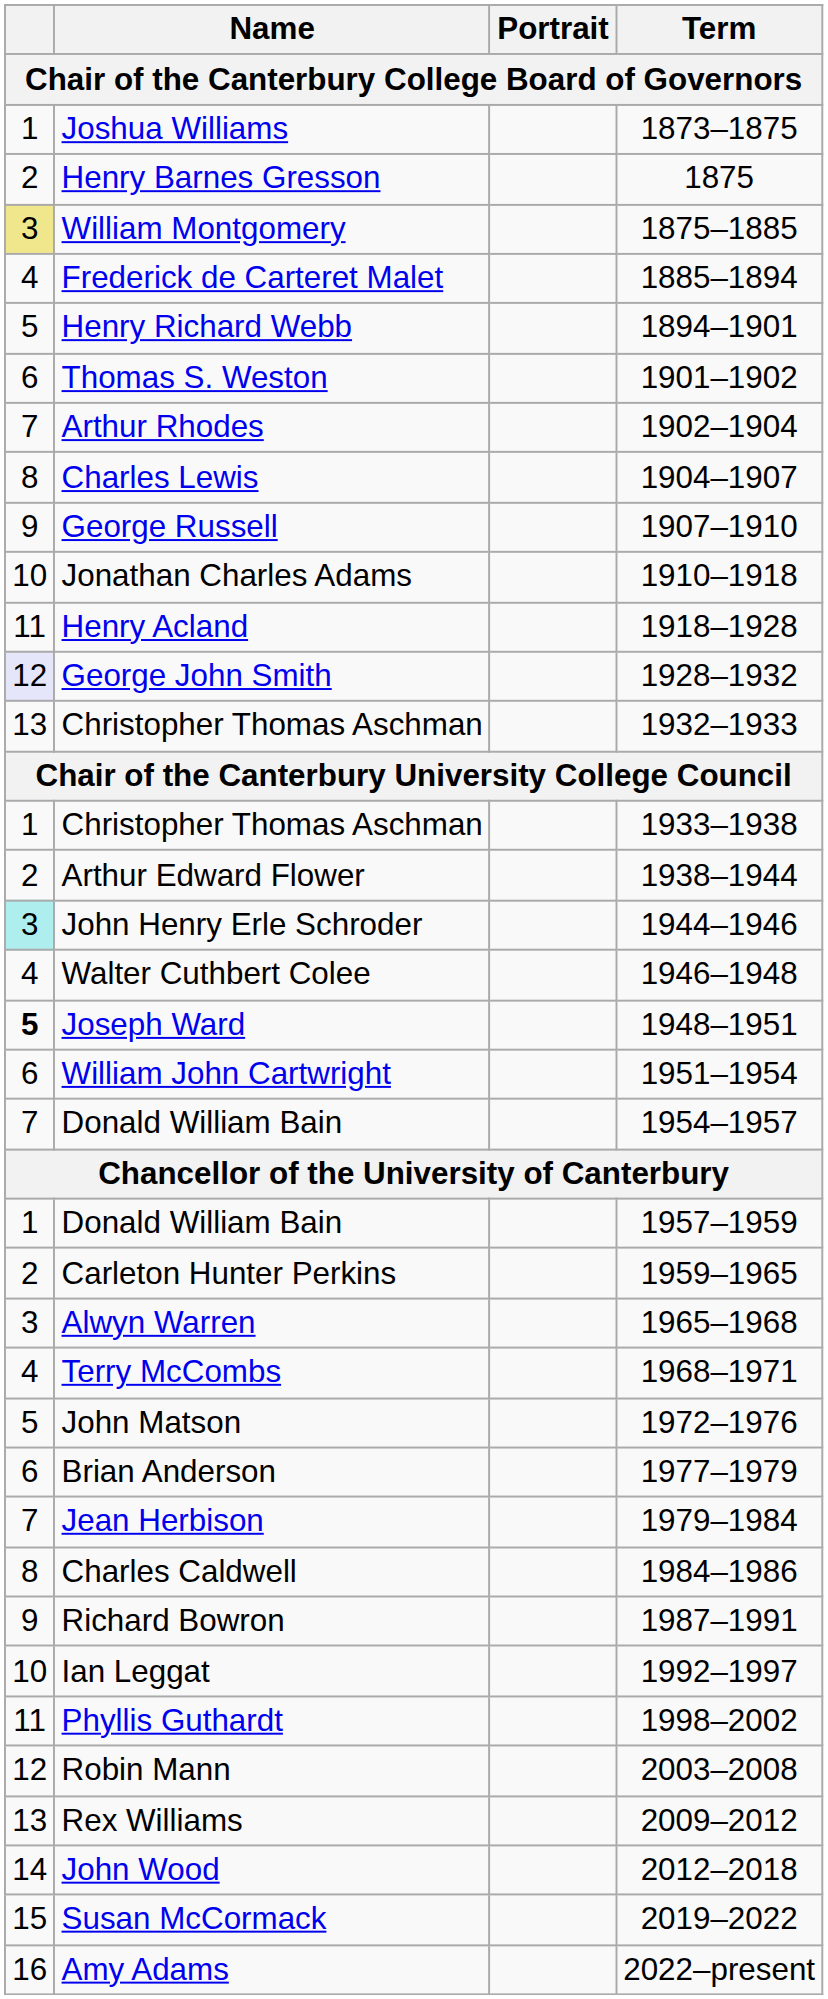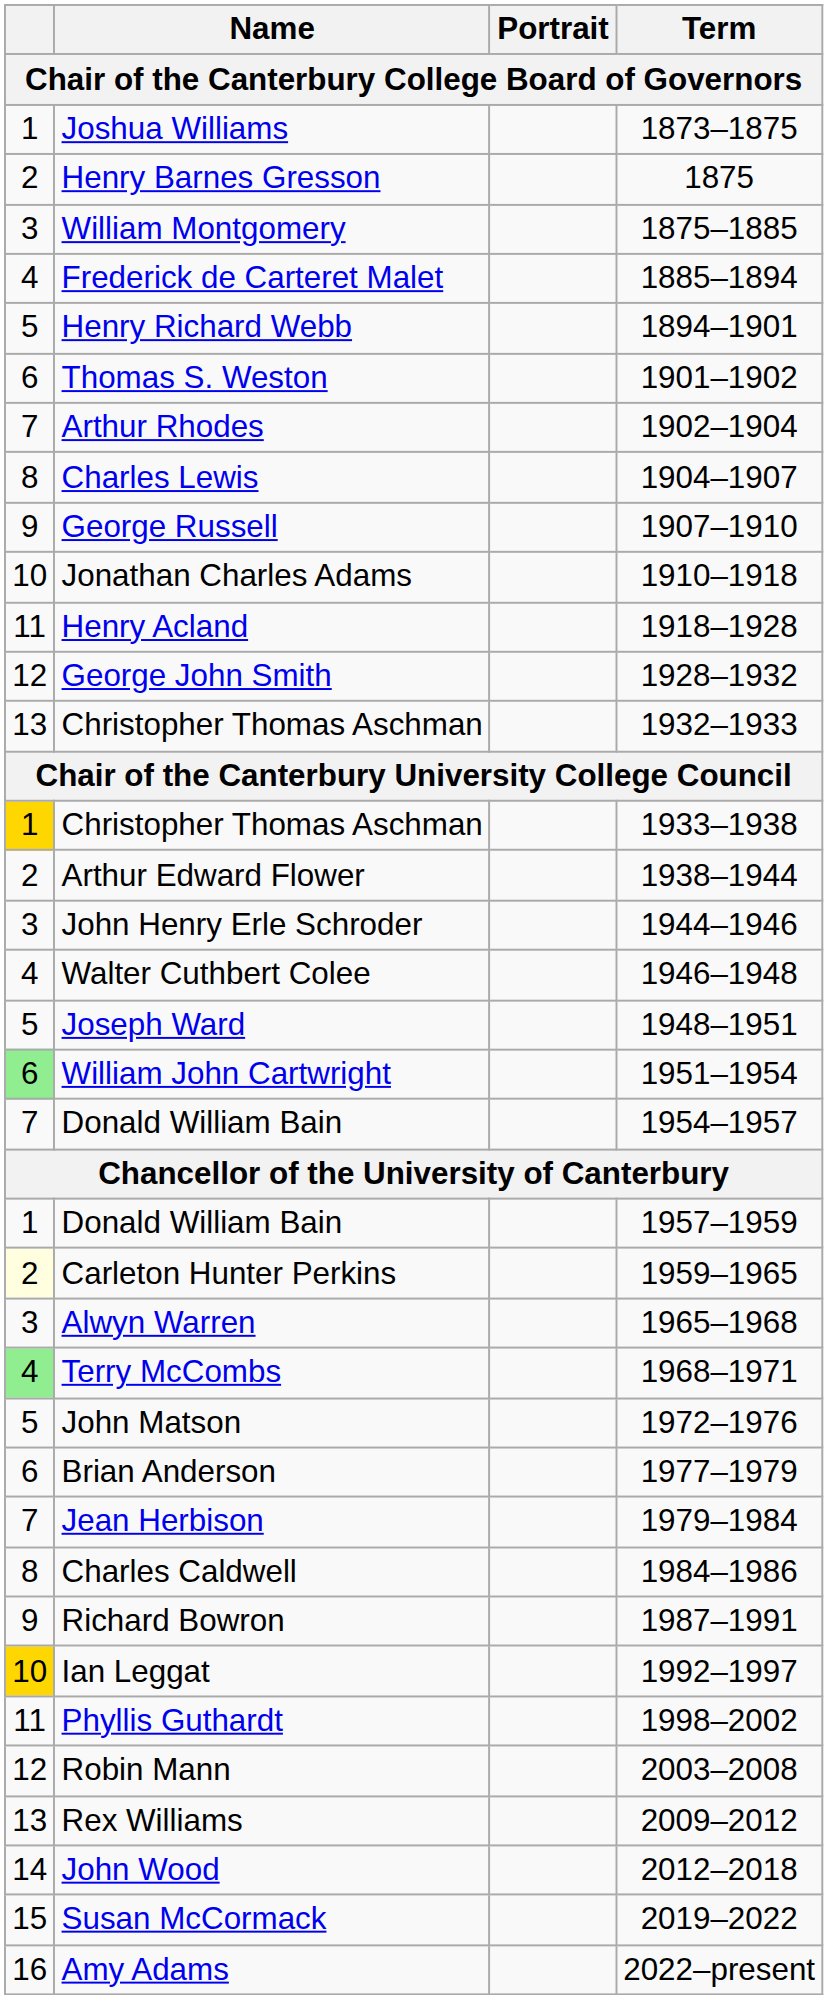(30, 228) khaki background -> (30, 228) no background
(30, 675) lavender background -> (30, 675) no background
(30, 825) no background -> (30, 825) gold background
(30, 924) paleturquoise background -> (30, 924) no background
(30, 1024) bold -> (30, 1024) normal
(30, 1073) no background -> (30, 1073) lightgreen background
(30, 1272) no background -> (30, 1272) lightyellow background
(30, 1372) no background -> (30, 1372) lightgreen background
(30, 1670) no background -> (30, 1670) gold background
